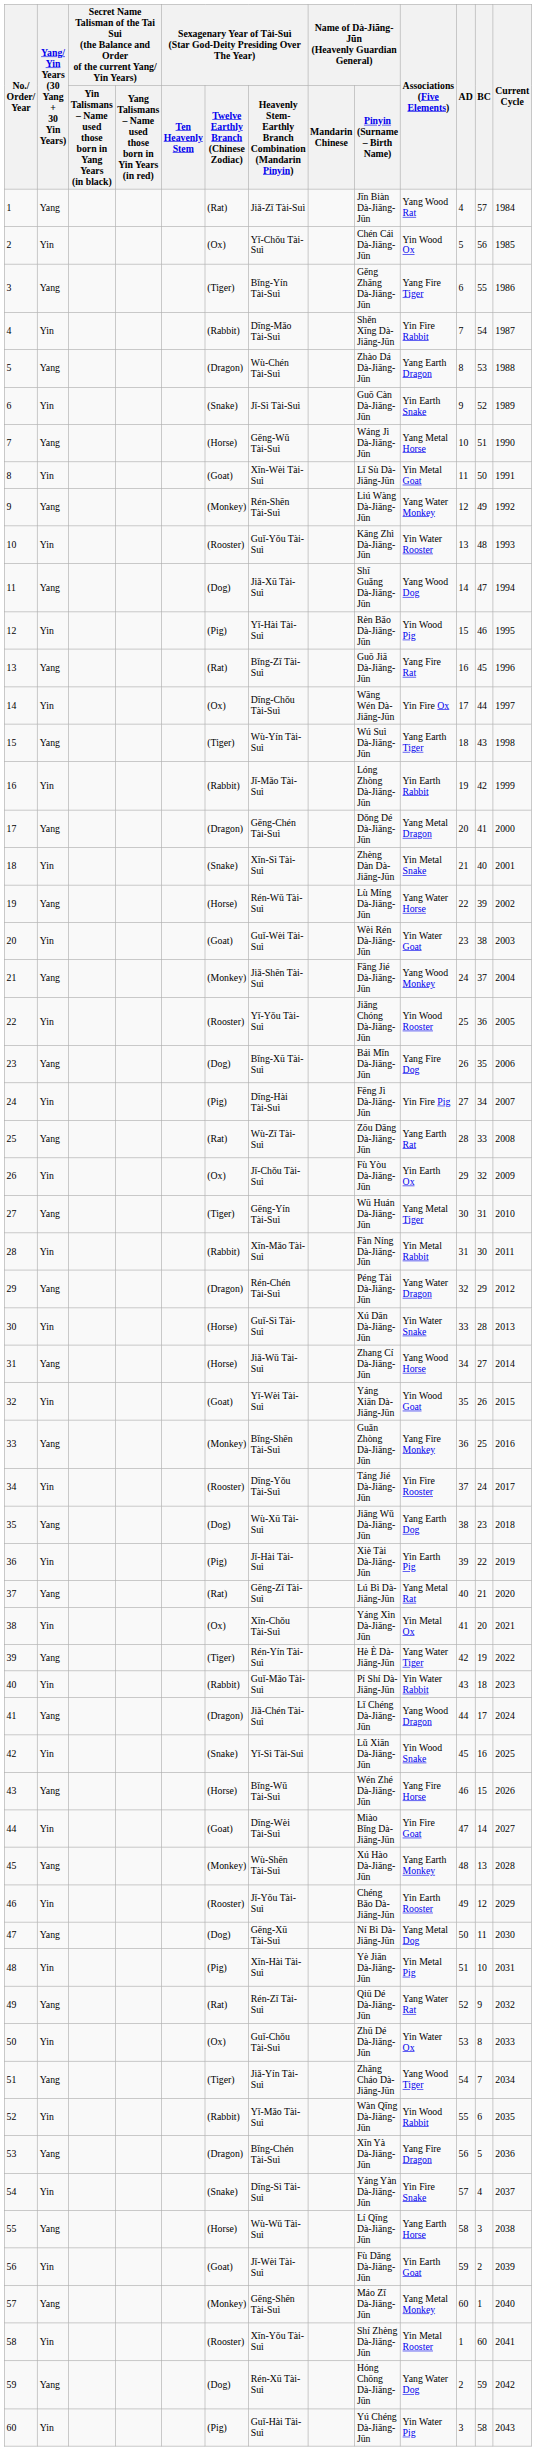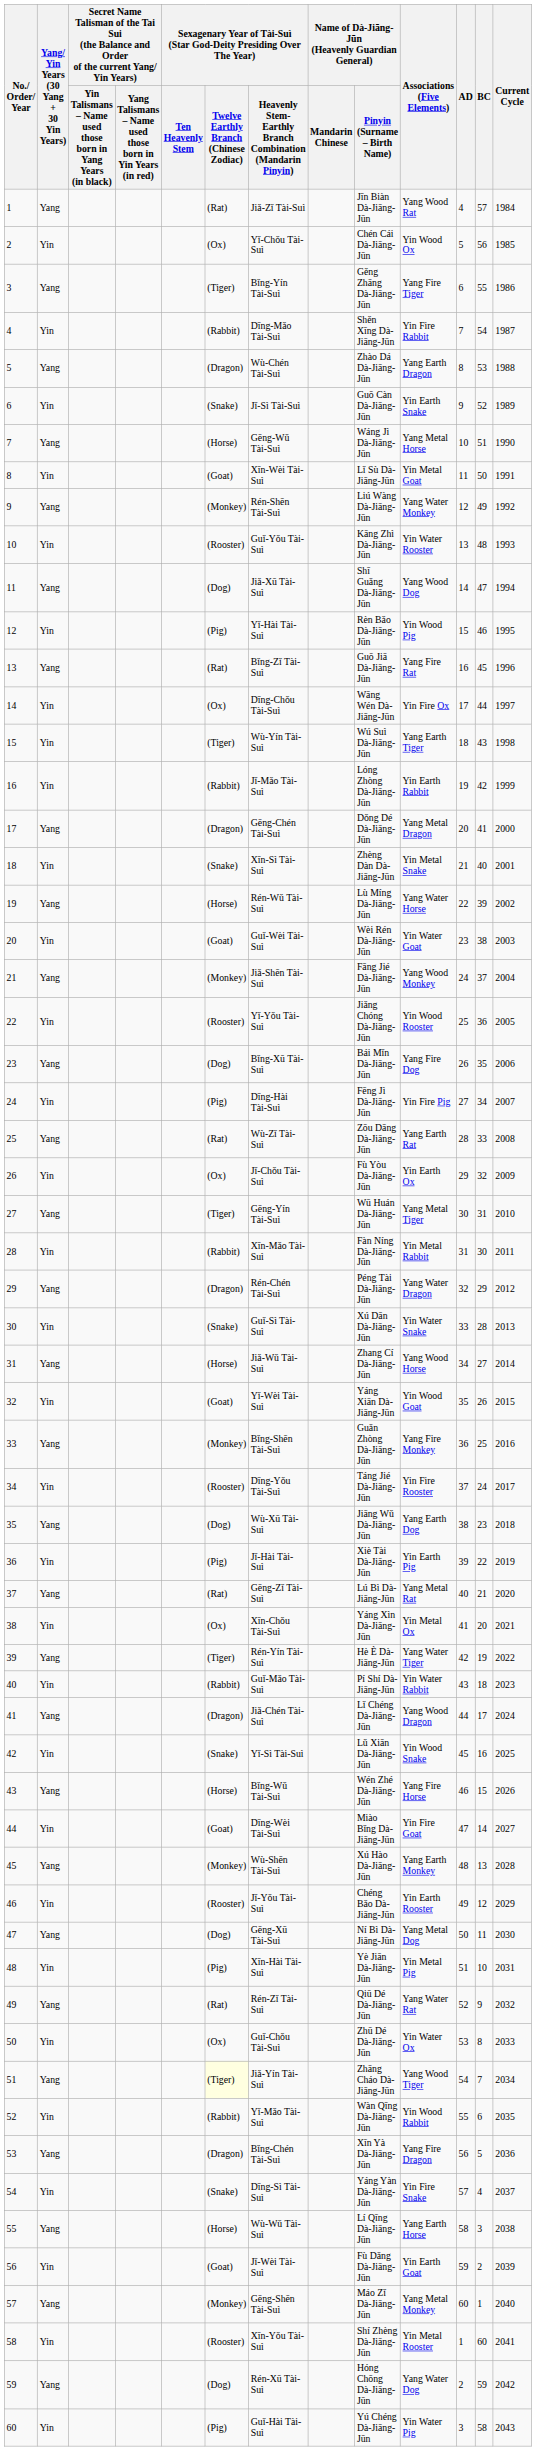(50, 743) Yang -> (47, 743) Yin
(222, 1326) (Horse) -> (222, 1326) (Snake)
(221, 2079) no background -> (221, 2079) lightyellow background
